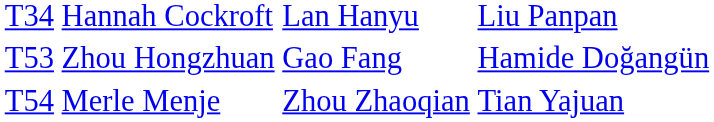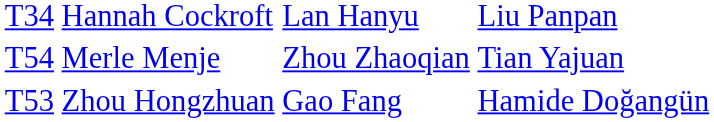rows swapped: (168, 58) <-> (141, 100)
